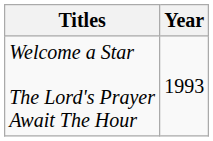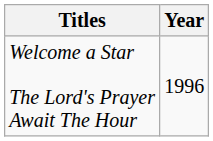(184, 85) 1993 -> (184, 85) 1996
